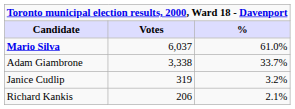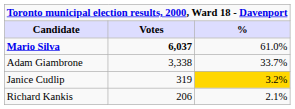(180, 46) normal -> (180, 46) bold
(276, 79) no background -> (276, 79) gold background
